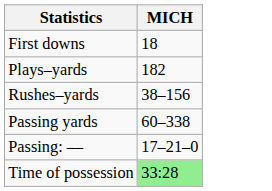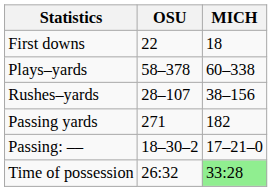+ column: (170, 17)
(153, 69) 182 -> (230, 69) 60–338
(166, 121) 60–338 -> (218, 121) 182
